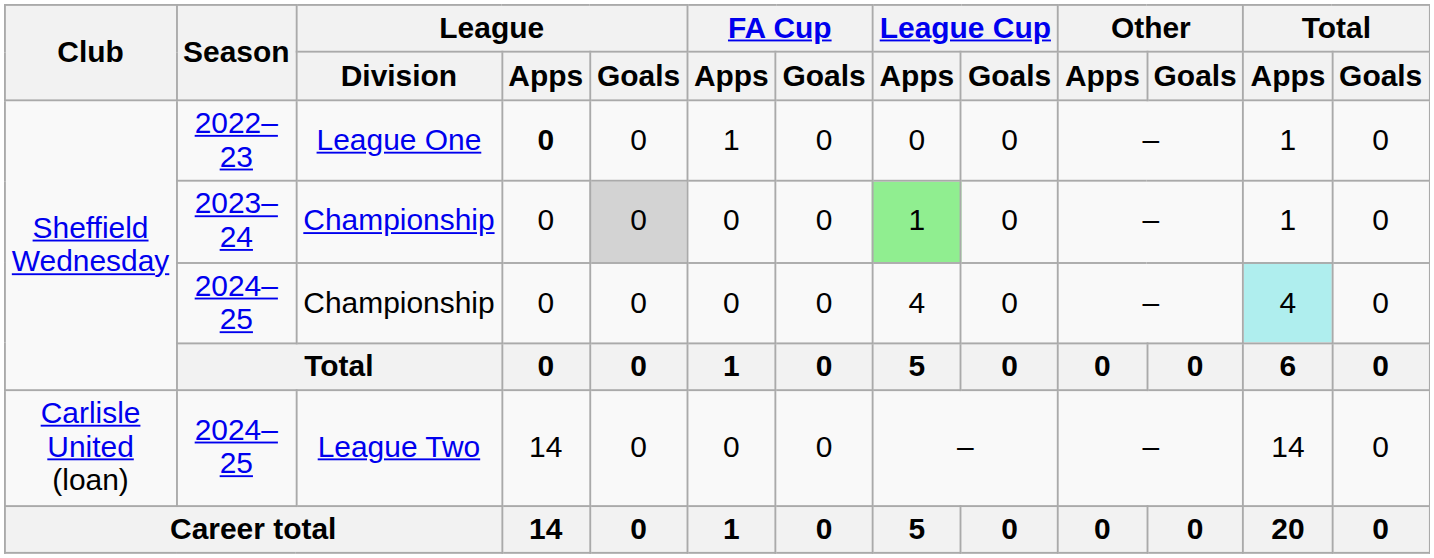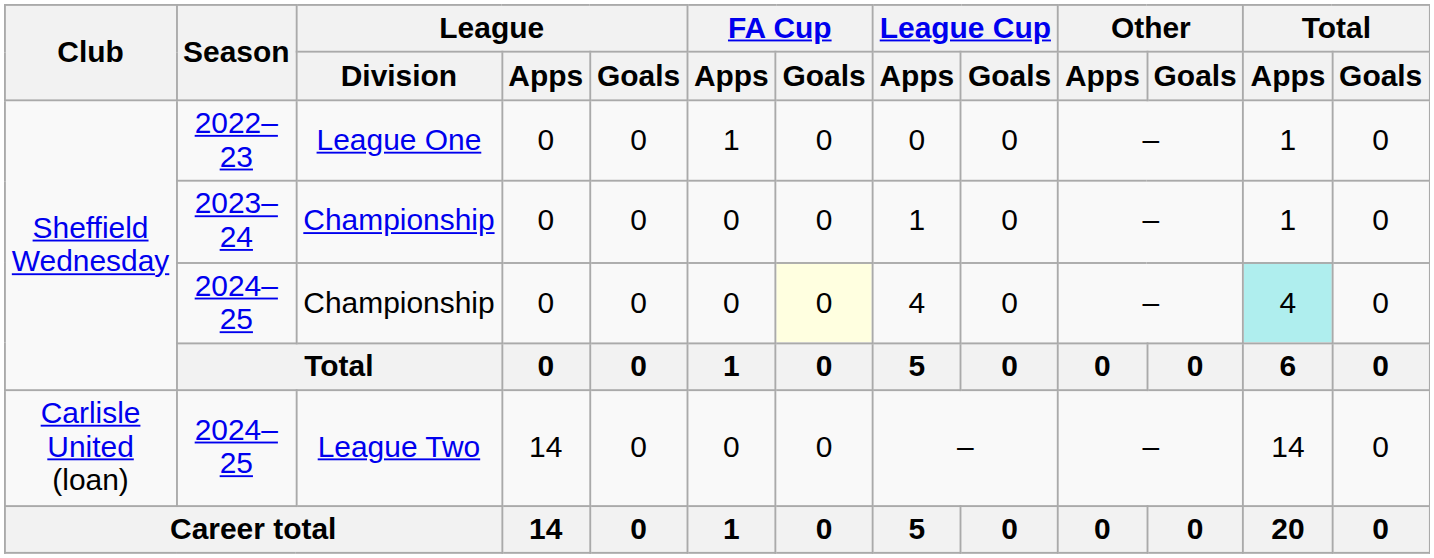(546, 139) bold -> (546, 139) normal
(639, 221) lightgrey background -> (639, 221) no background
(917, 221) lightgreen background -> (917, 221) no background
(824, 302) no background -> (824, 302) lightyellow background
